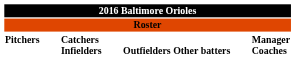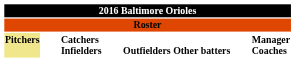(22, 39) no background -> (22, 39) khaki background
